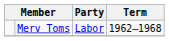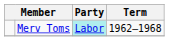(89, 28) no background -> (89, 28) paleturquoise background
